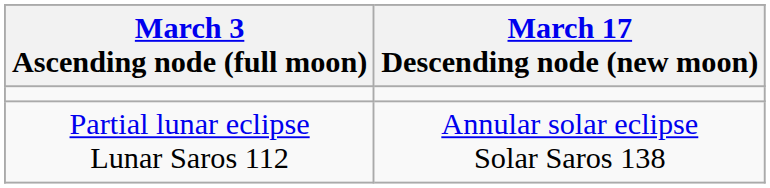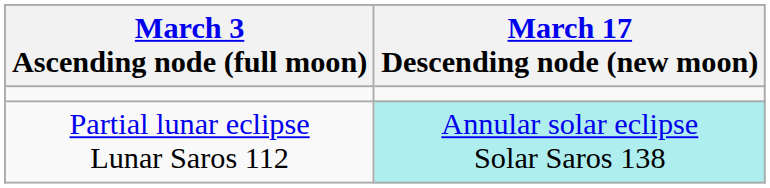(570, 141) no background -> (570, 141) paleturquoise background
